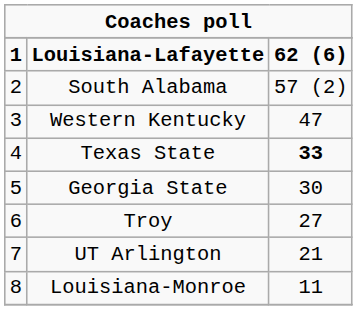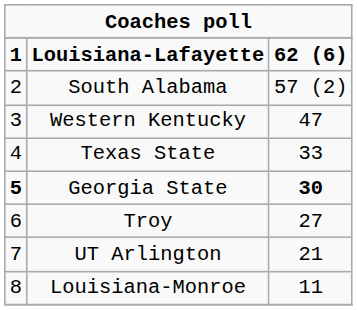(311, 154) bold -> (311, 154) normal
(16, 188) normal -> (16, 188) bold
(311, 188) normal -> (311, 188) bold
